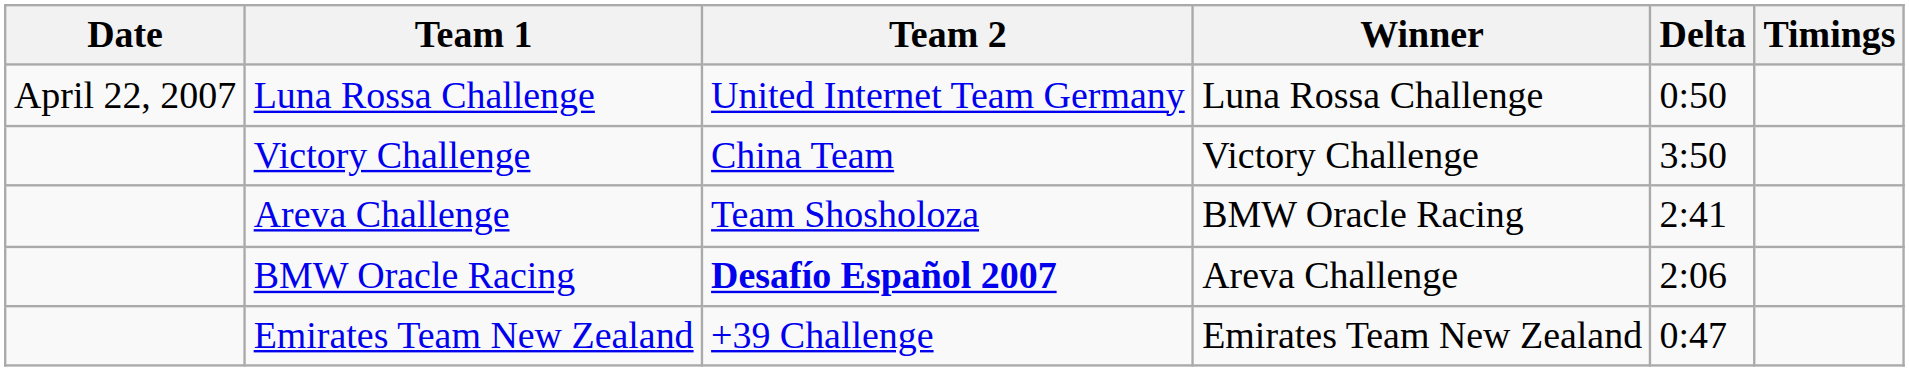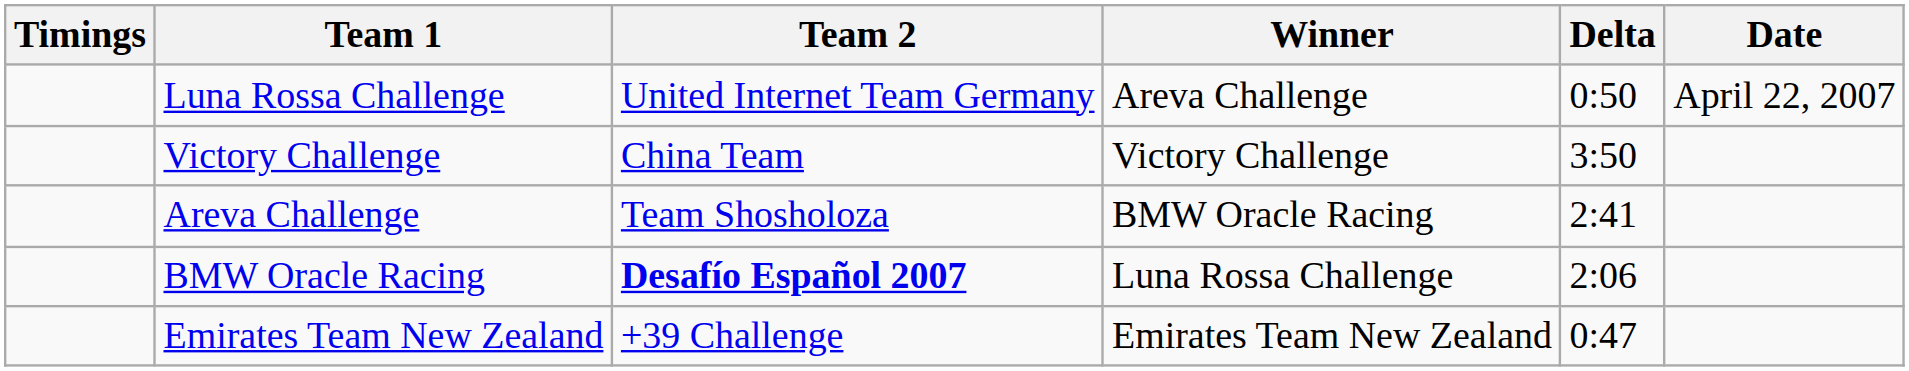columns swapped: (125, 34) <-> (1829, 34)
(1373, 94) Luna Rossa Challenge -> (1240, 94) Areva Challenge
(1330, 275) Areva Challenge -> (1283, 275) Luna Rossa Challenge
